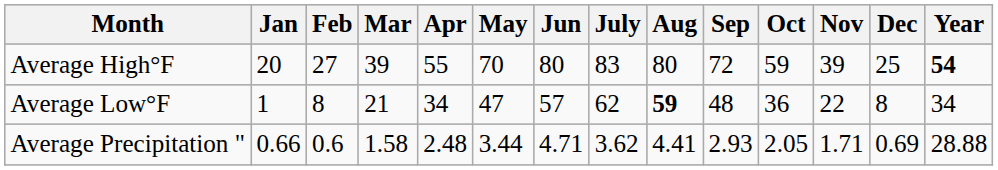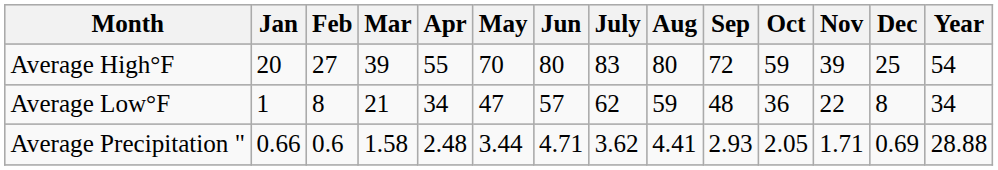(943, 64) bold -> (943, 64) normal
(665, 104) bold -> (665, 104) normal
